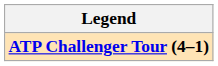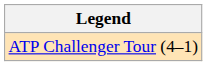(109, 46) bold -> (103, 46) normal
